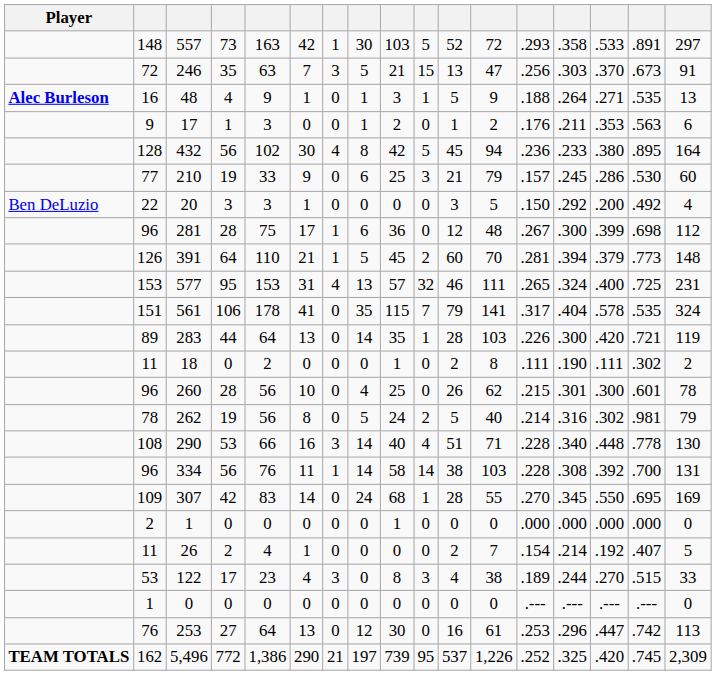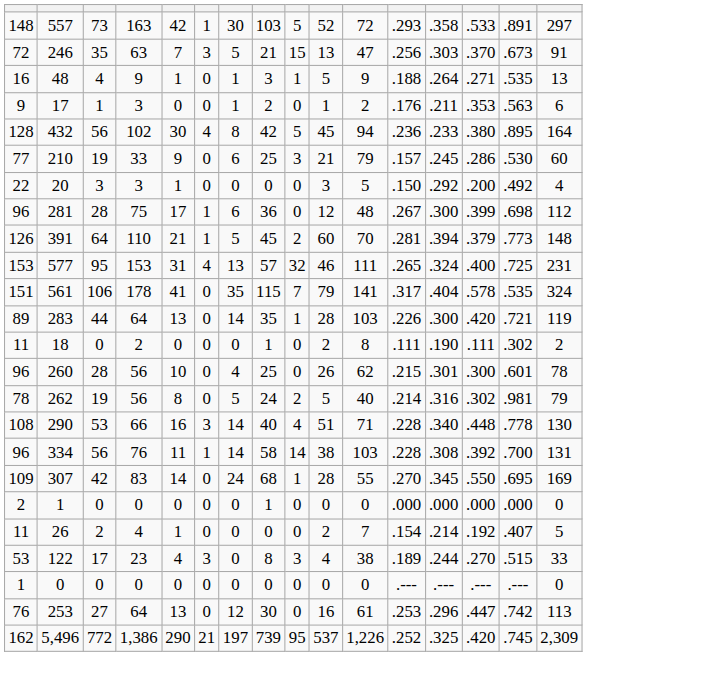- column: (69, 17)
